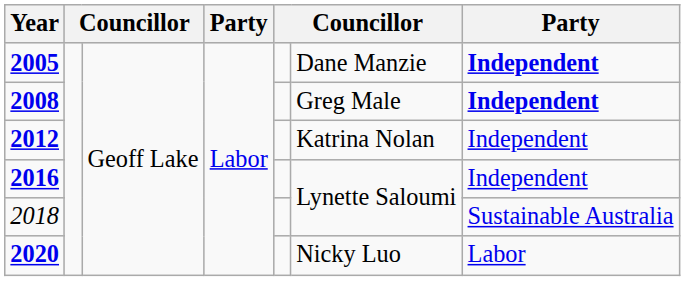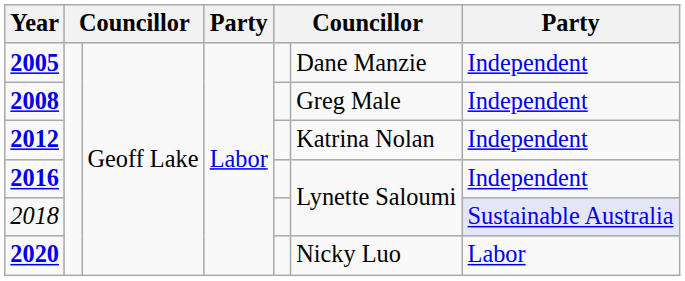(533, 62) bold -> (528, 62) normal
(533, 100) bold -> (528, 100) normal
(571, 216) no background -> (571, 216) lavender background
